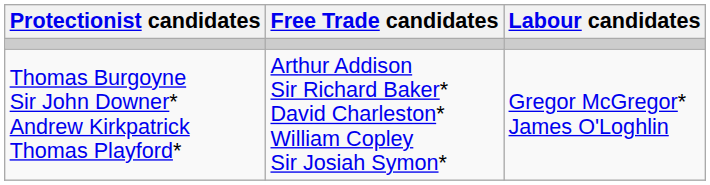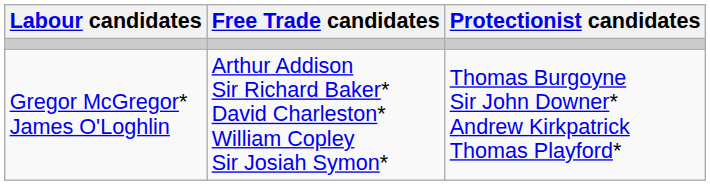columns swapped: (135, 21) <-> (605, 21)
